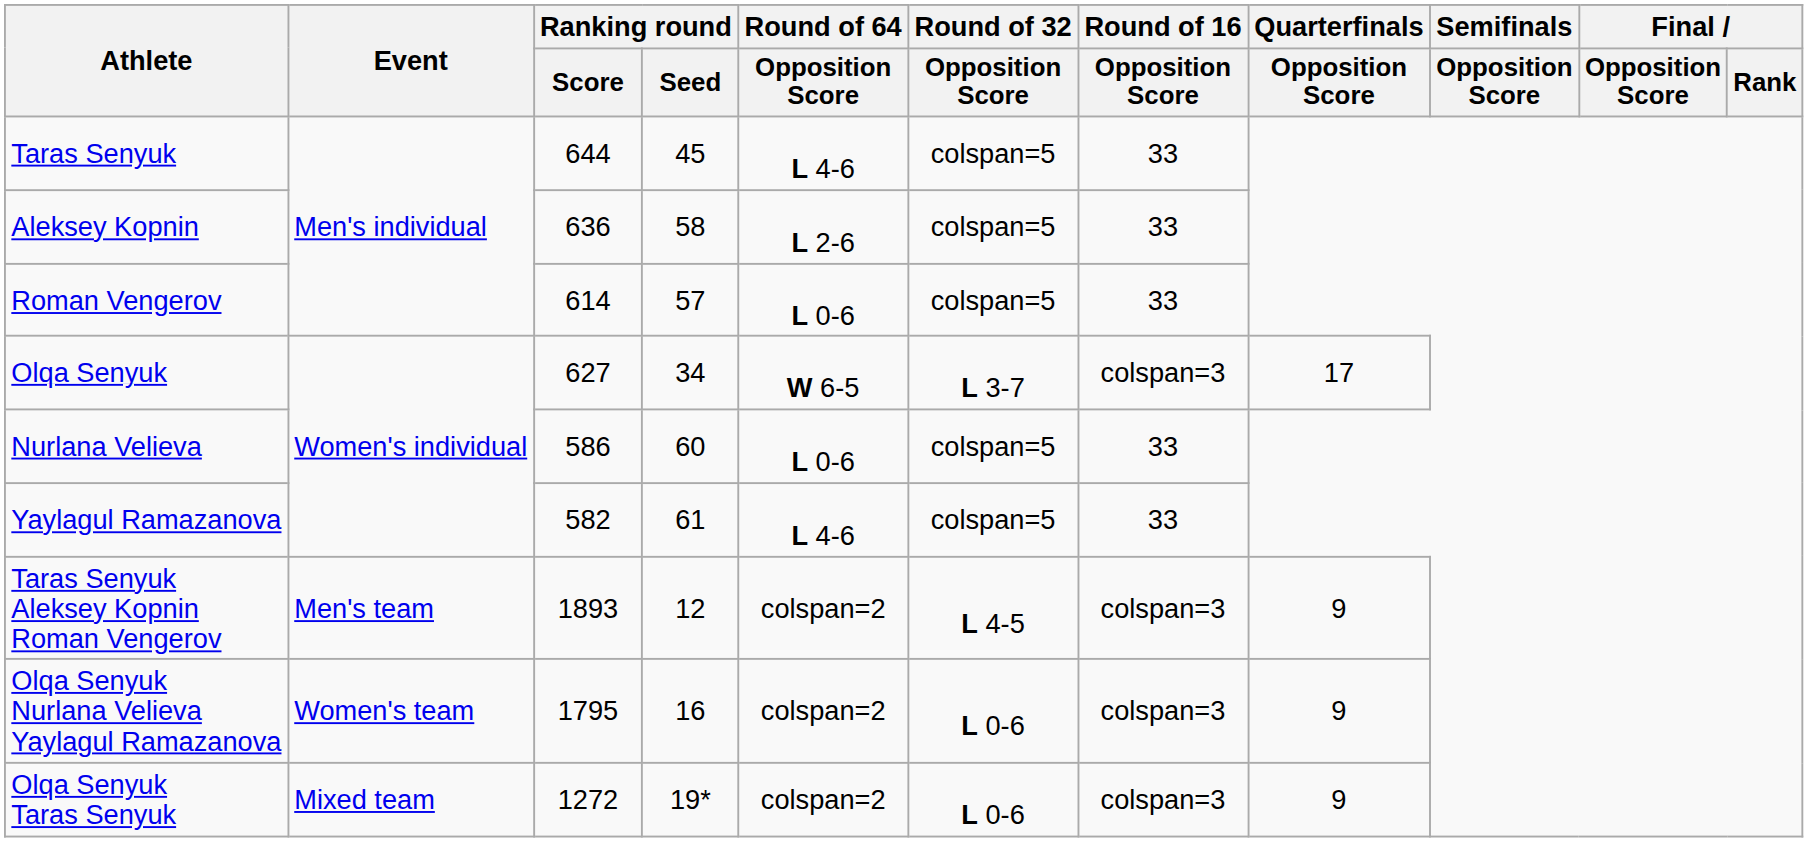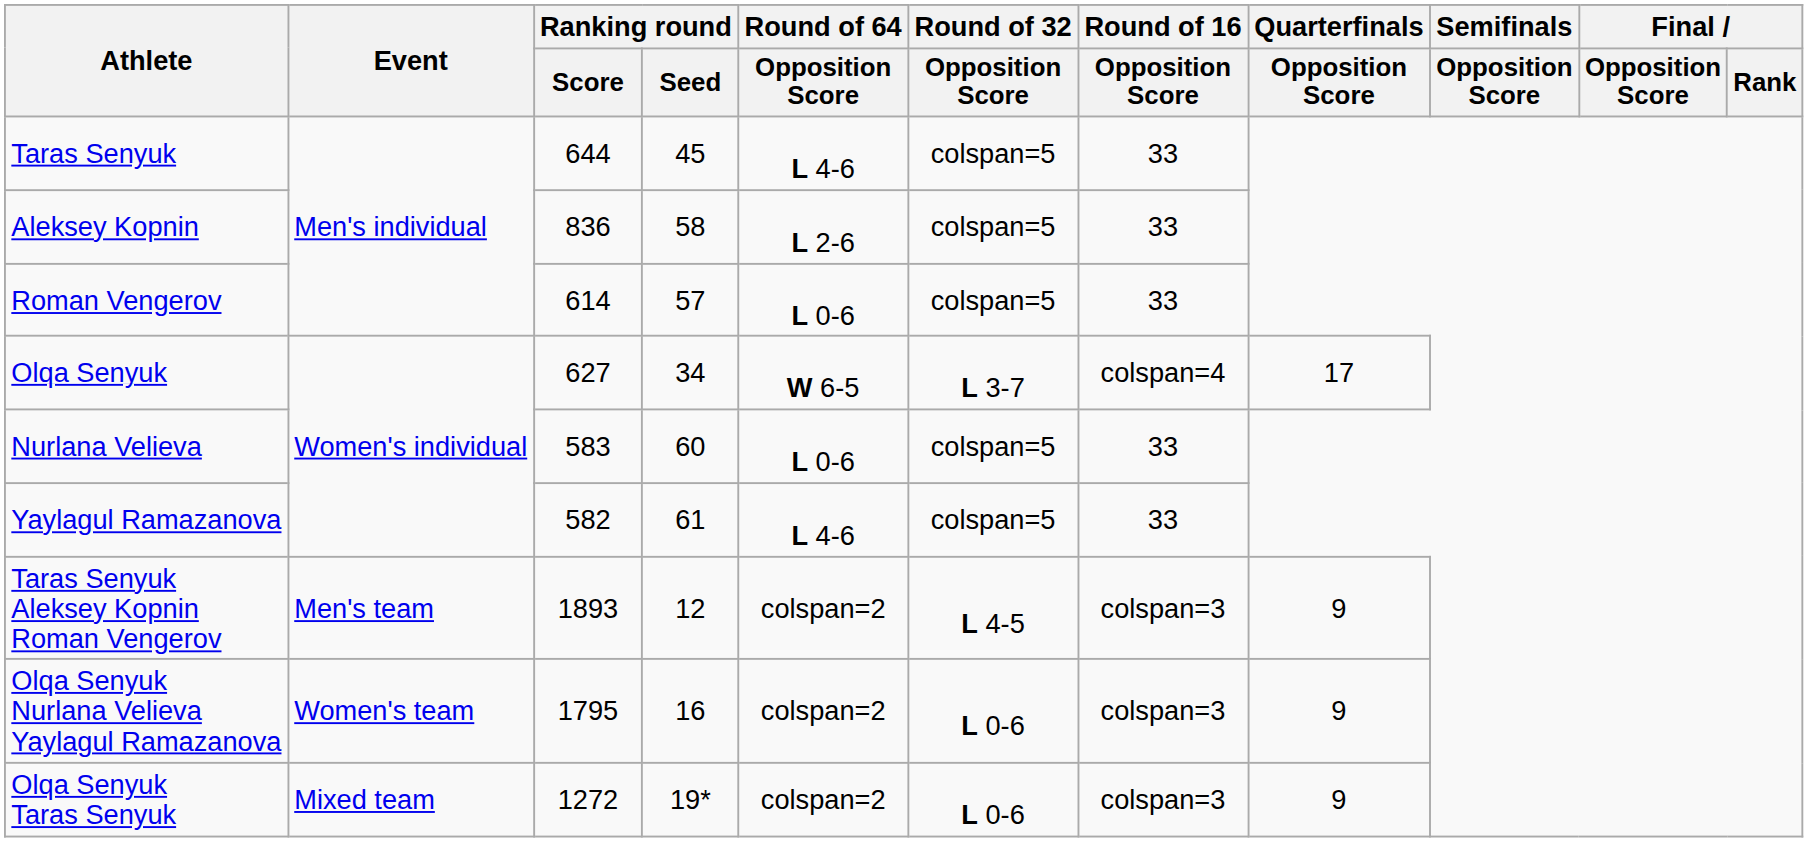(588, 227) 636 -> (588, 227) 836
(1163, 374) colspan=3 -> (1163, 374) colspan=4
(588, 447) 586 -> (588, 447) 583
